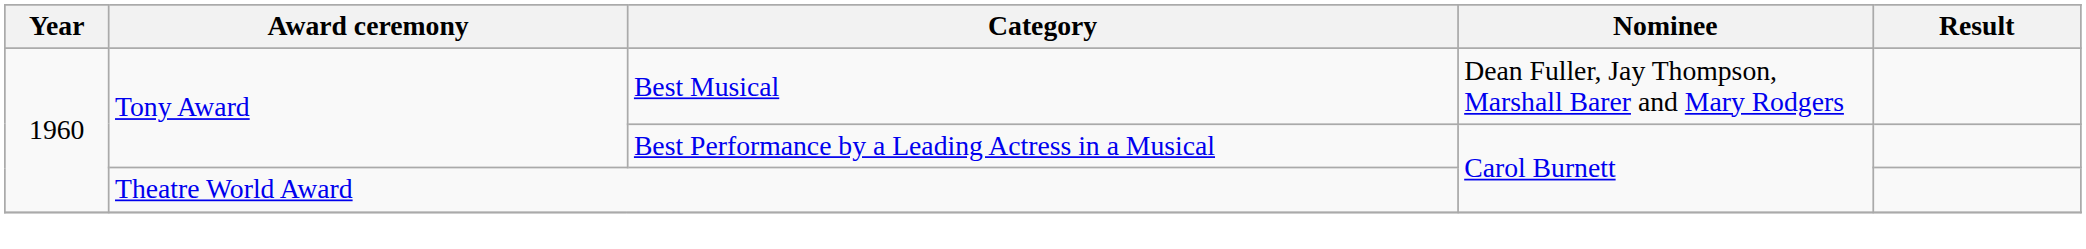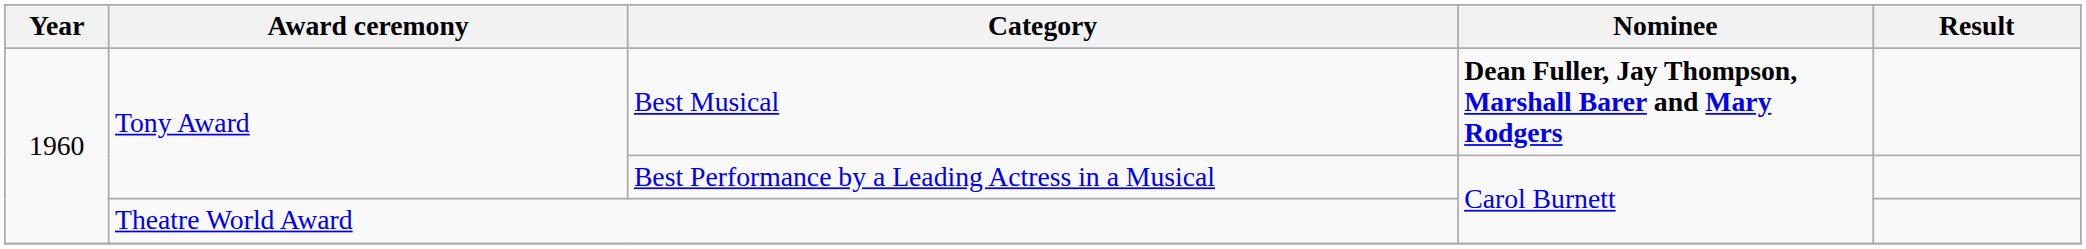(1654, 85) normal -> (1631, 101) bold
